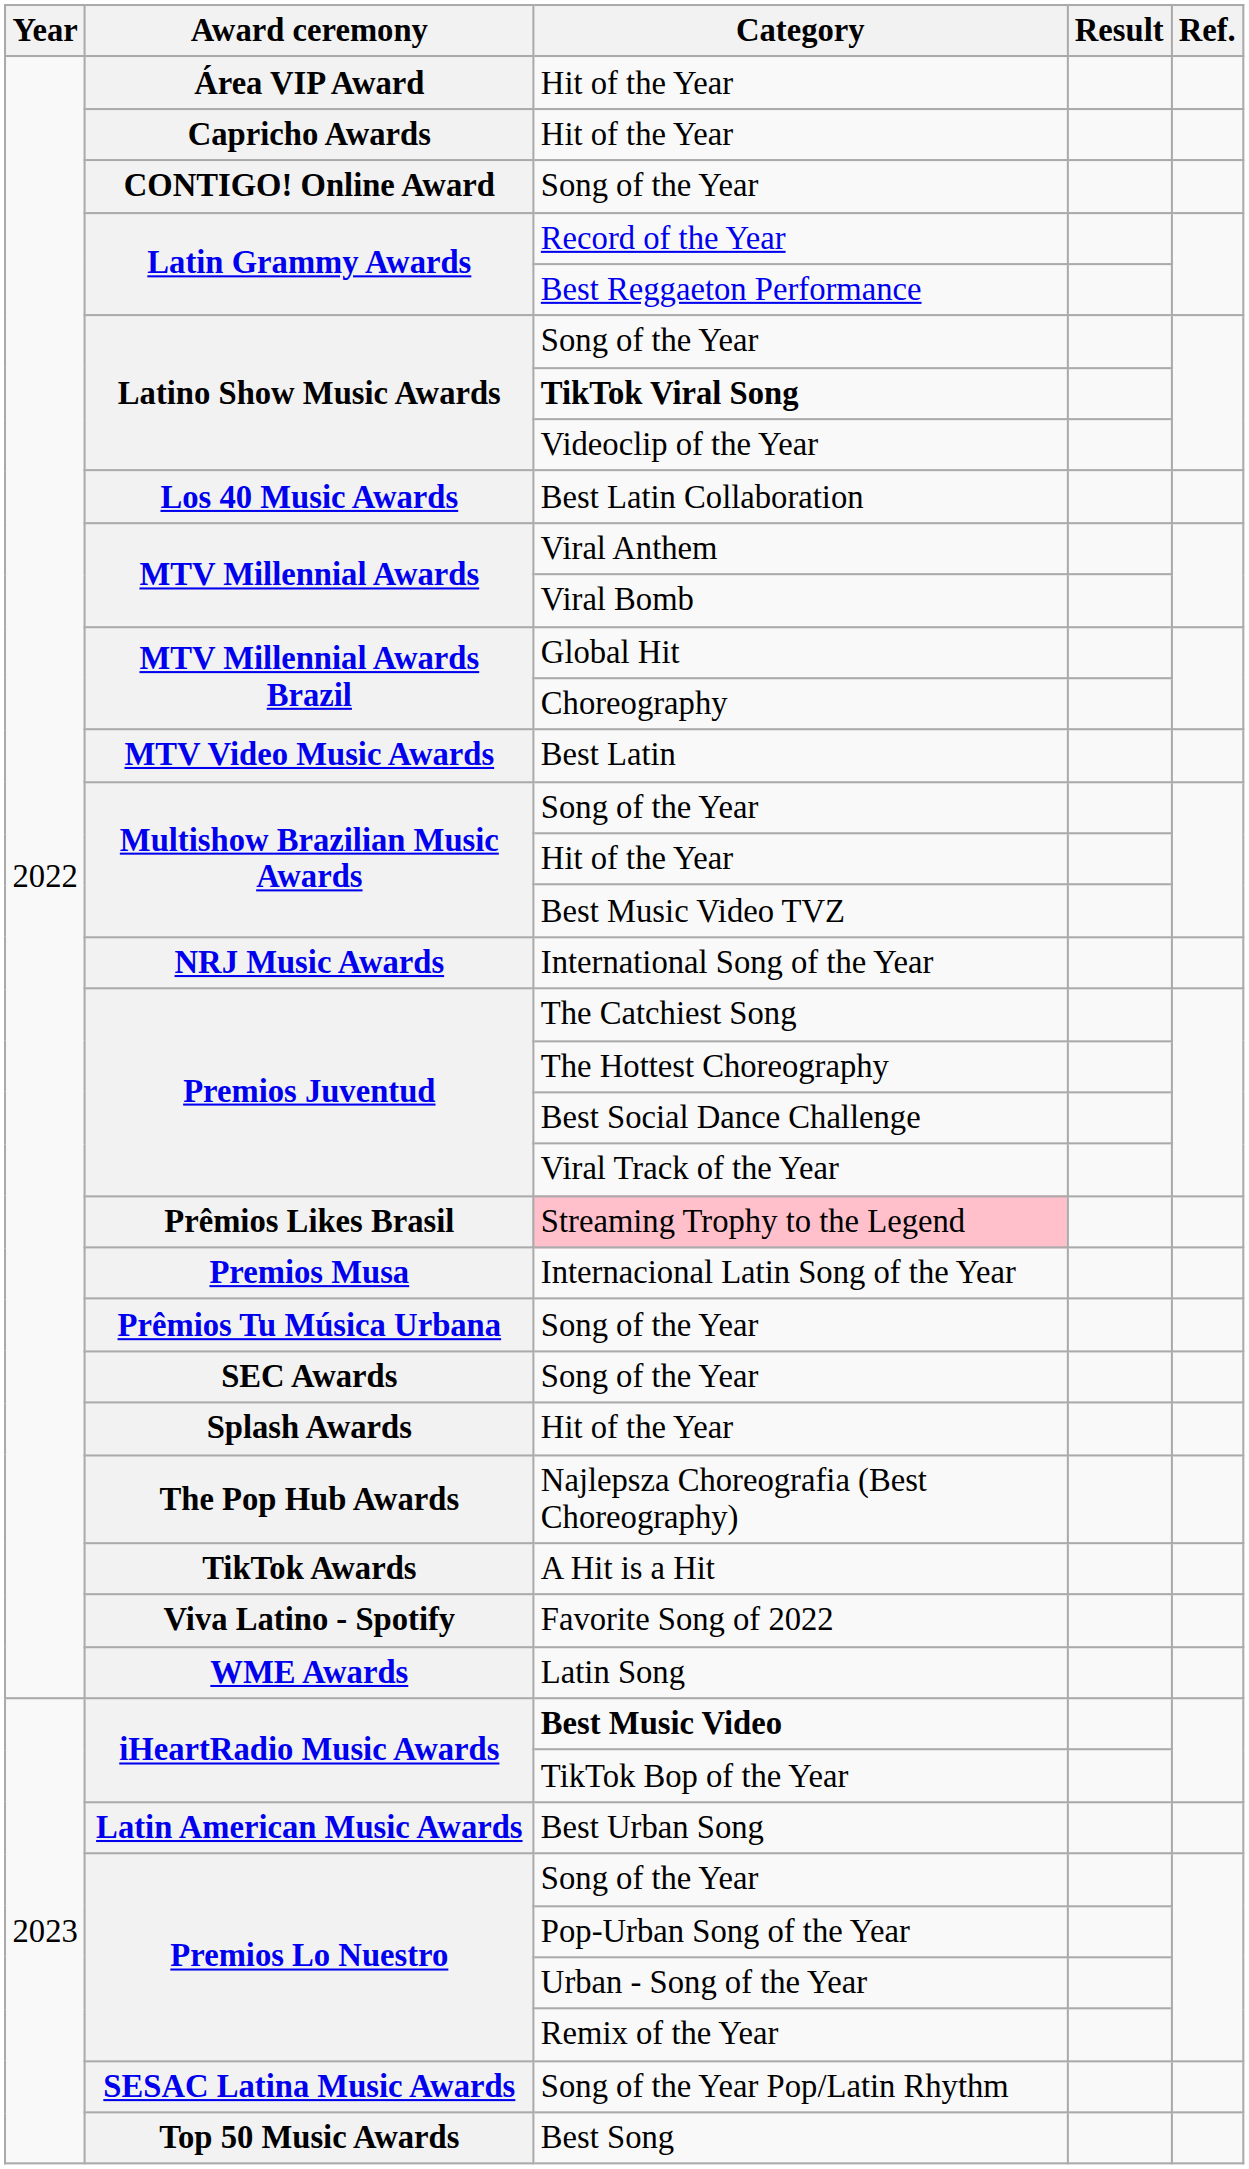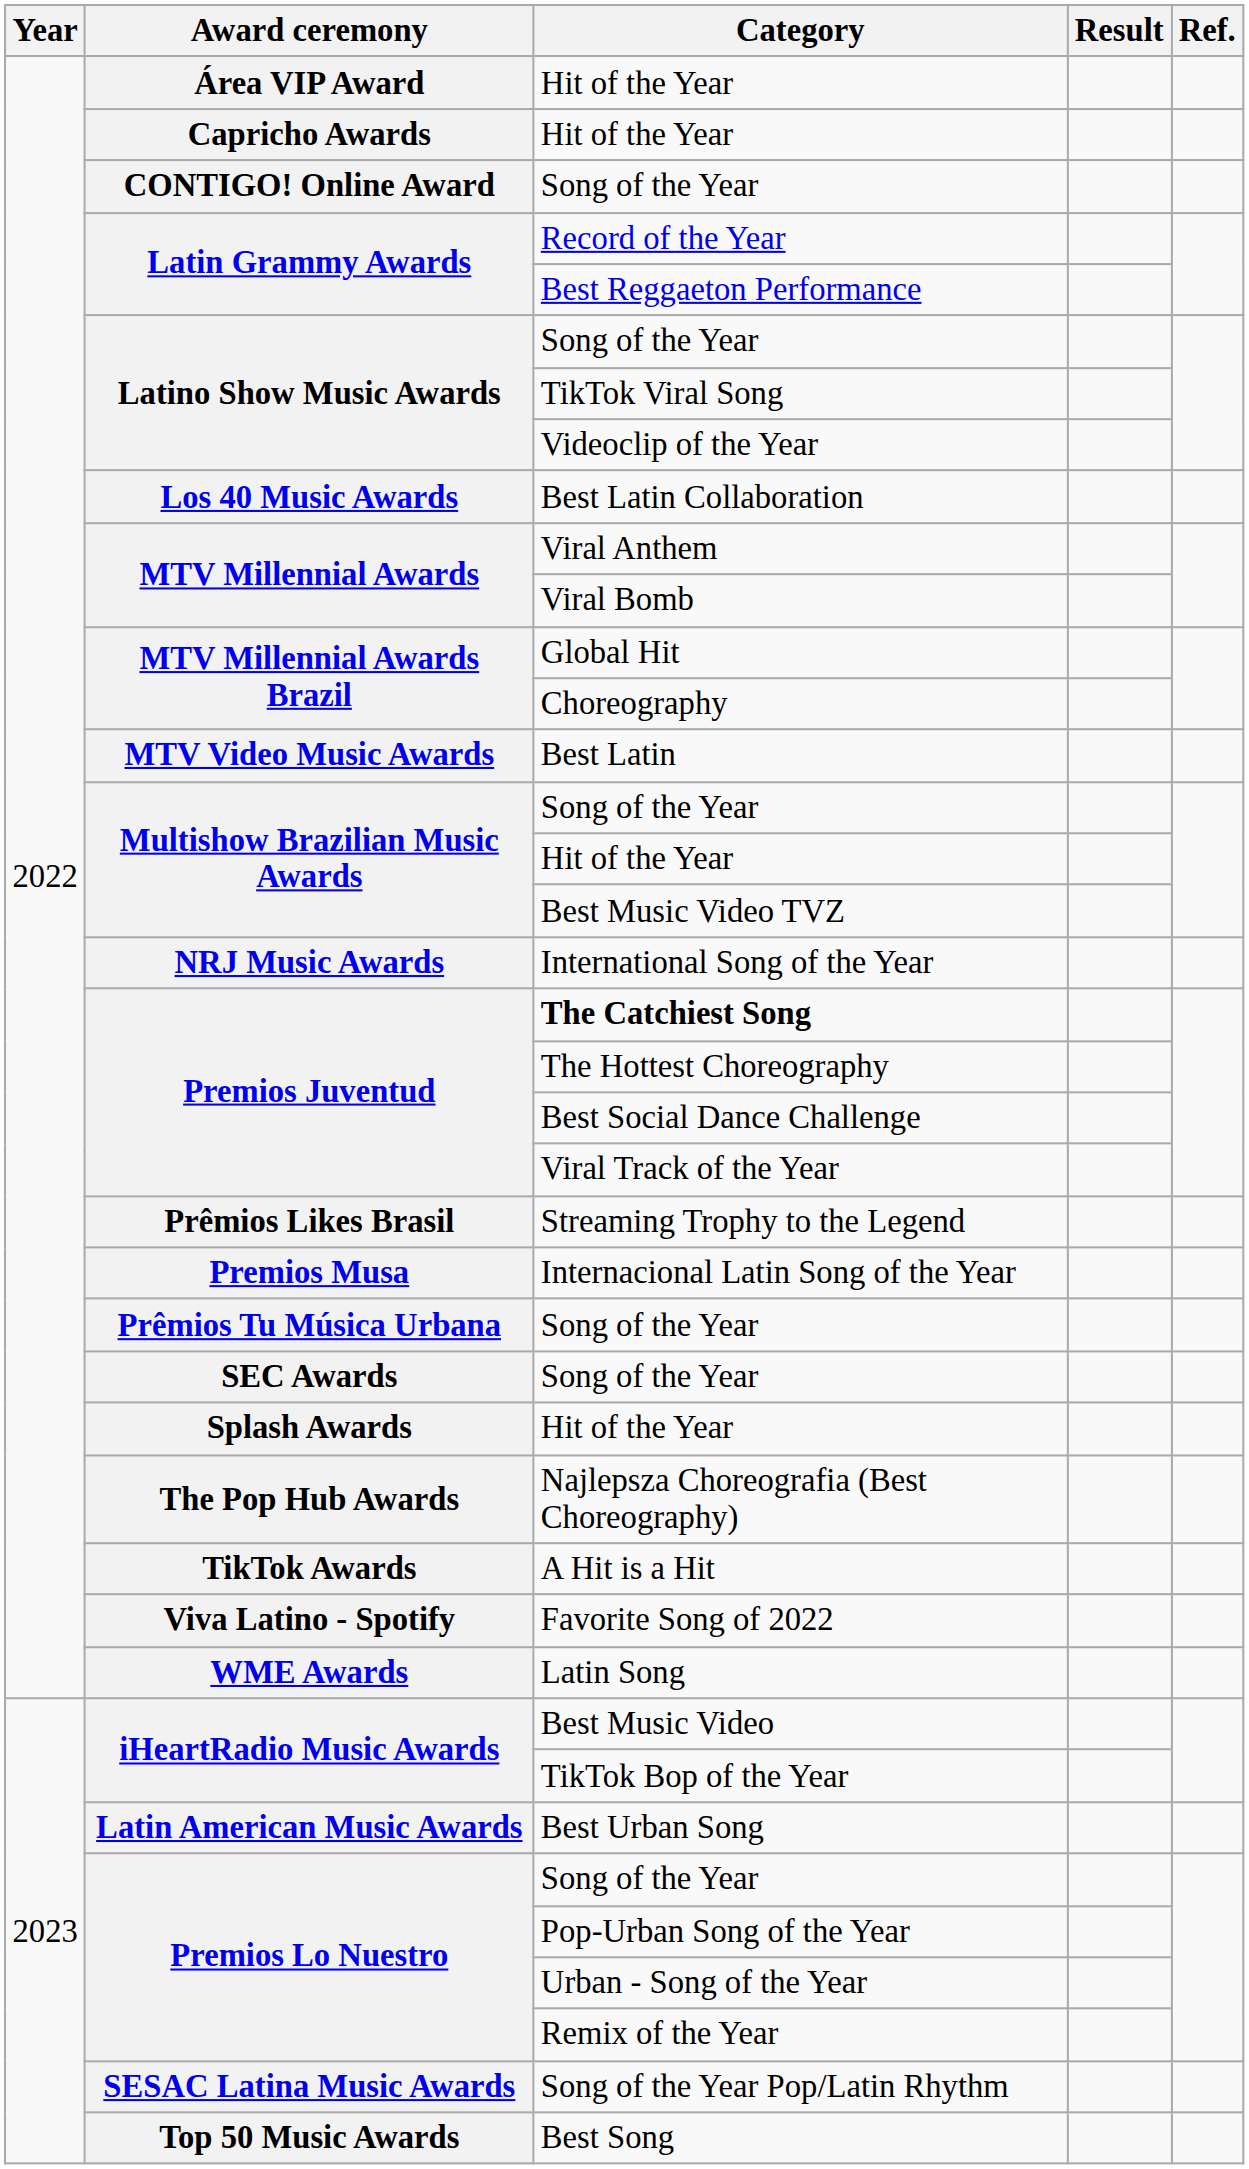(670, 392) bold -> (662, 392) normal
(669, 1013) normal -> (676, 1013) bold
(753, 1220) pink background -> (753, 1220) no background
(661, 1723) bold -> (657, 1723) normal
